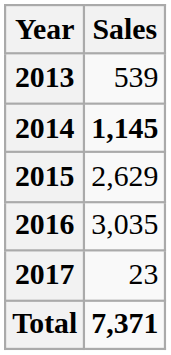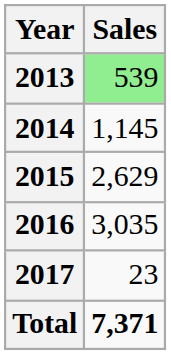(136, 77) no background -> (136, 77) lightgreen background
(125, 126) bold -> (125, 126) normal
